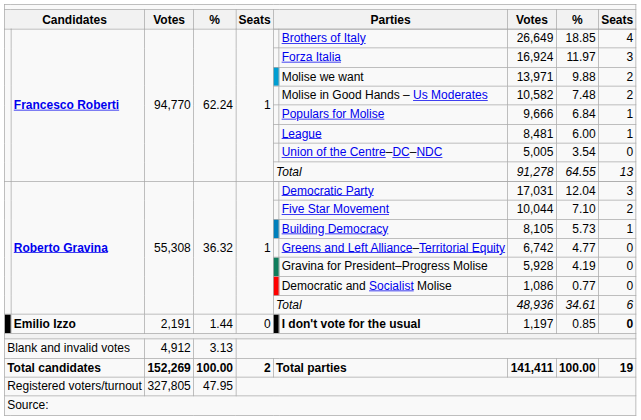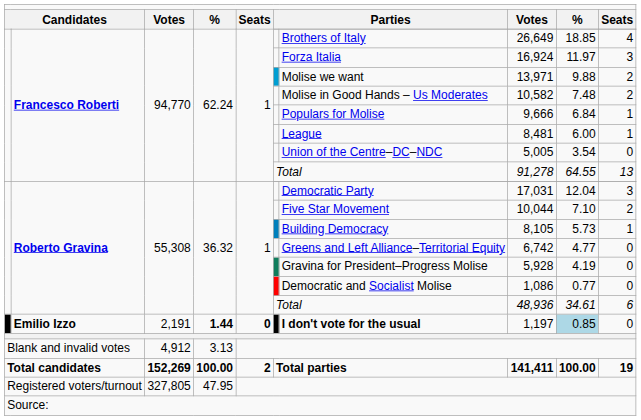(221, 324) normal -> (221, 324) bold
(267, 324) normal -> (267, 324) bold
(584, 324) no background -> (584, 324) lightblue background
(630, 324) bold -> (630, 324) normal
